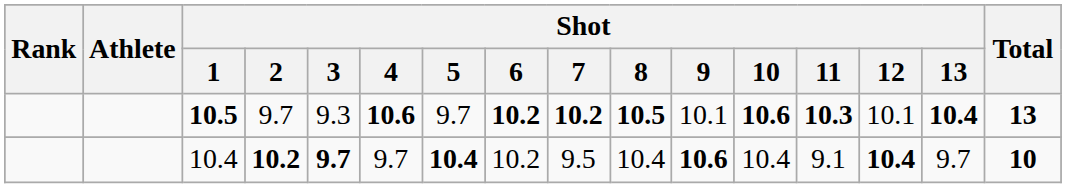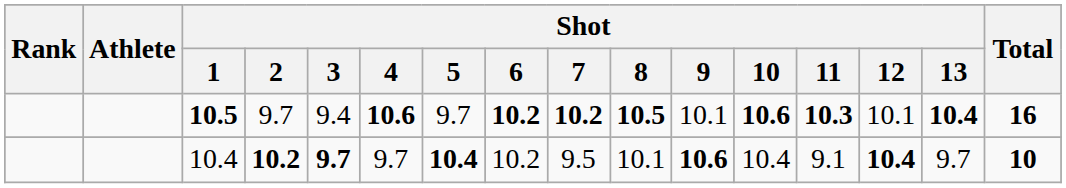(333, 114) 9.3 -> (333, 114) 9.4
(1023, 114) 13 -> (1023, 114) 16
(641, 159) 10.4 -> (641, 159) 10.1
